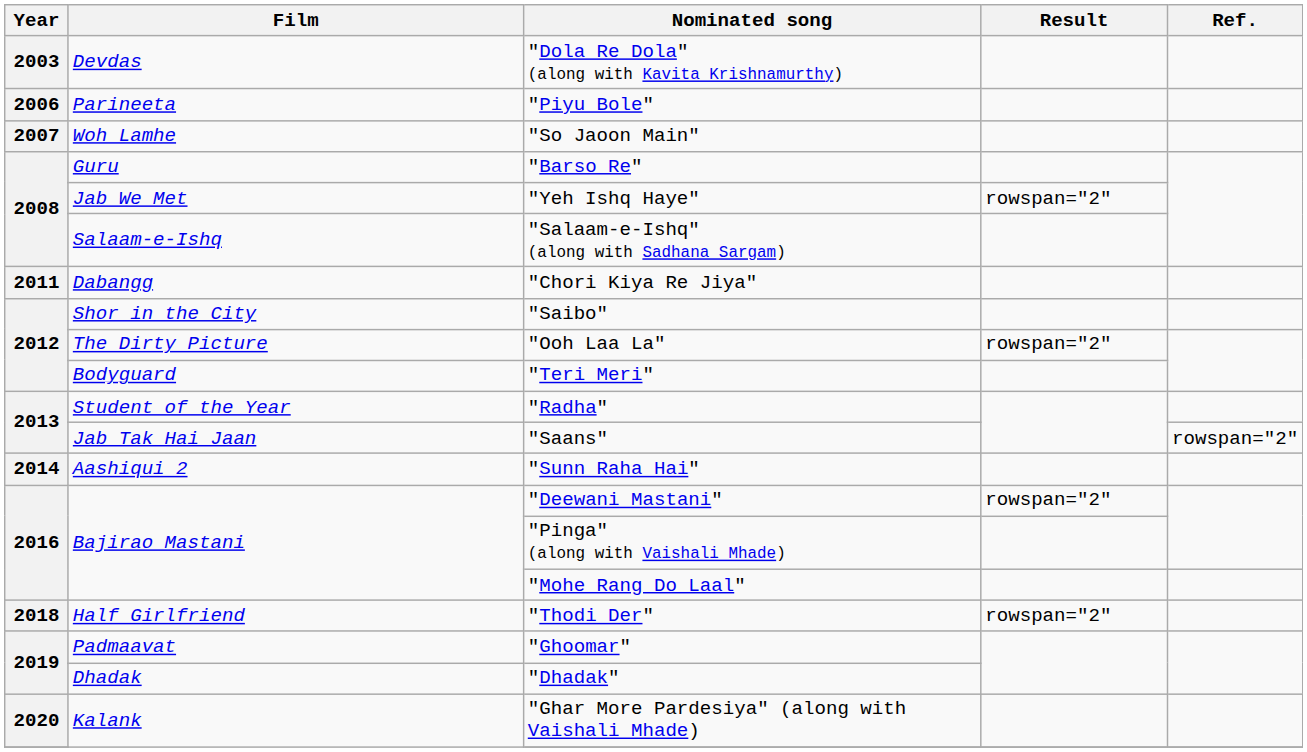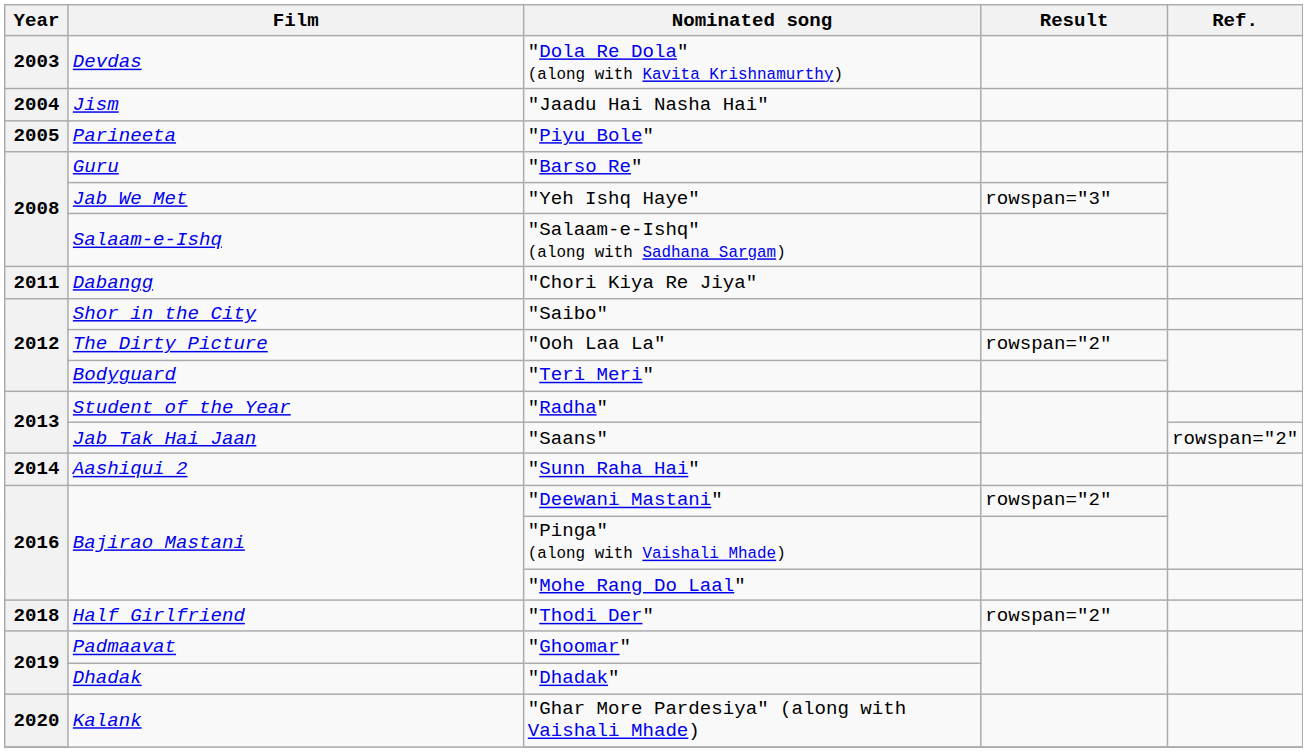+ row: (648, 105)
(37, 105) 2006 -> (37, 136) 2005
- row: (614, 136)
(1048, 198) rowspan="2" -> (1048, 198) rowspan="3"
